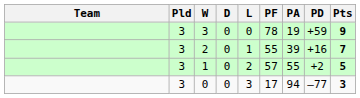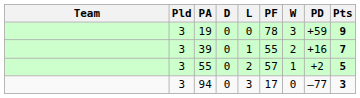columns swapped: (205, 13) <-> (293, 13)
